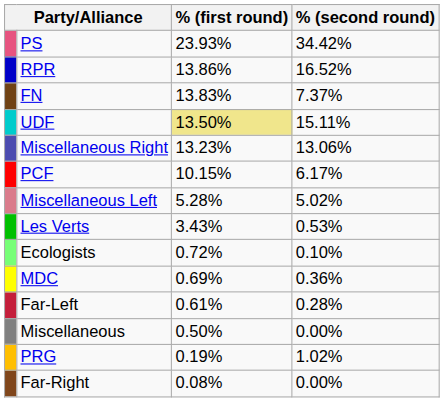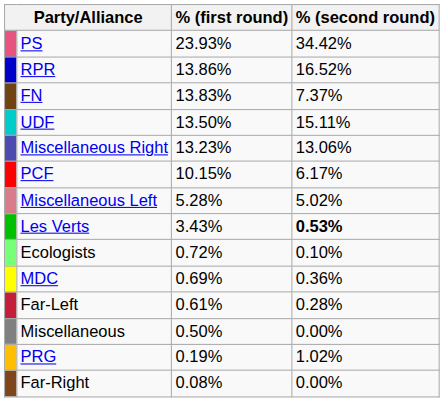(204, 122) khaki background -> (204, 122) no background
(319, 226) normal -> (319, 226) bold
